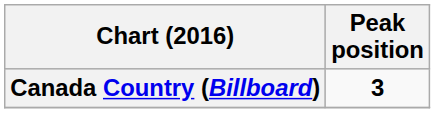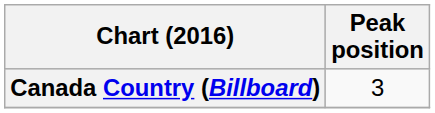(378, 88) bold -> (378, 88) normal
